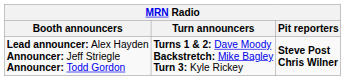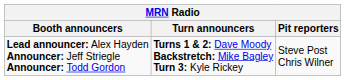(308, 56) bold -> (306, 56) normal
